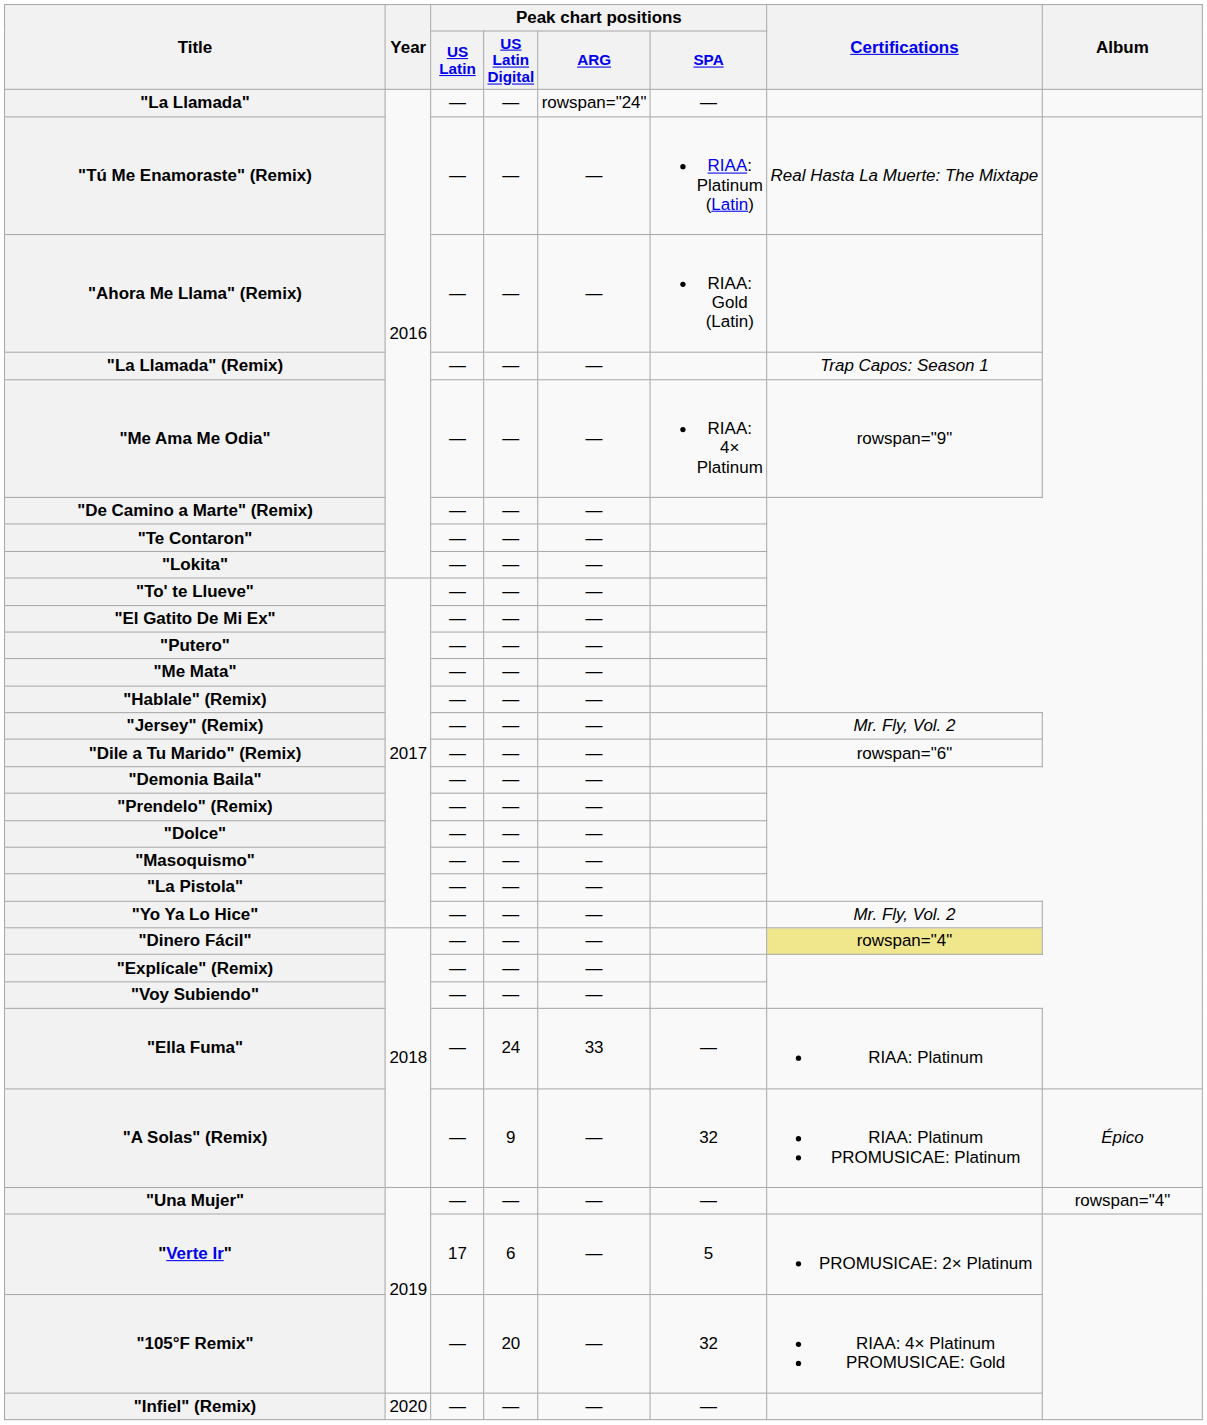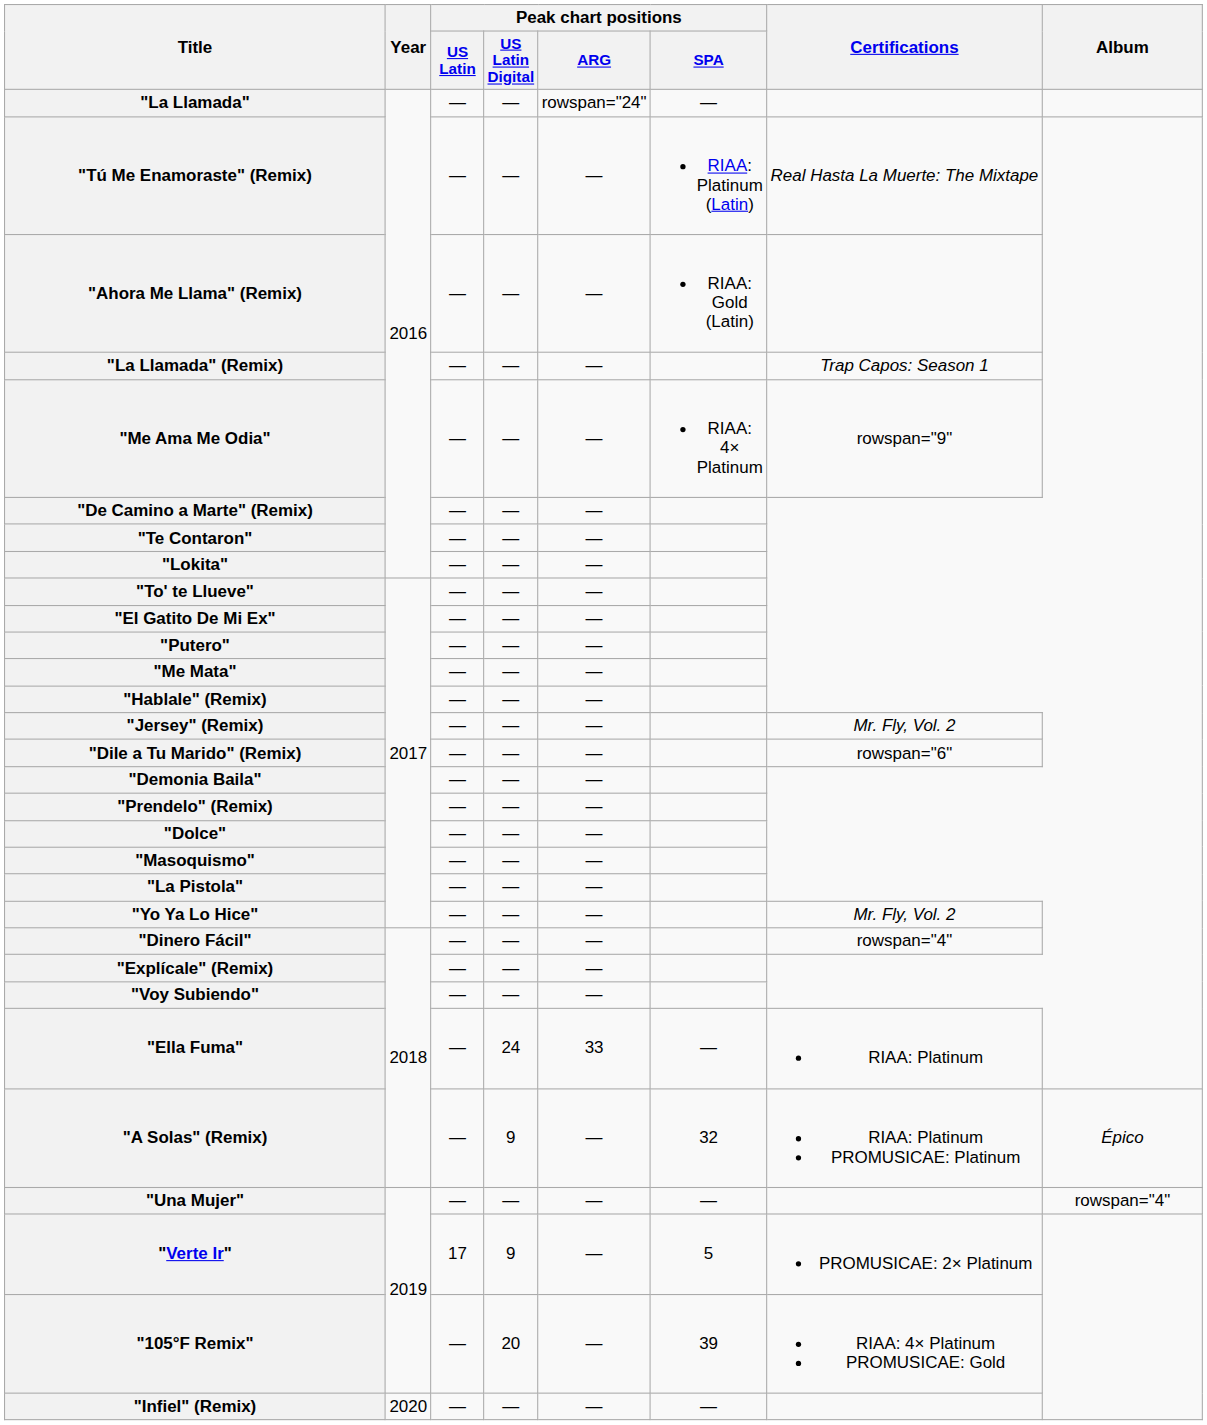(904, 941) khaki background -> (904, 941) no background
(511, 1254) 6 -> (511, 1254) 9
(709, 1343) 32 -> (709, 1343) 39
